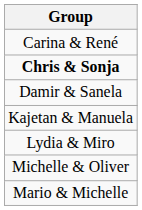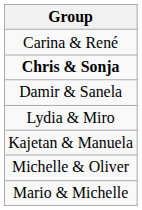(71, 117) Kajetan & Manuela -> (71, 117) Lydia & Miro
(71, 142) Lydia & Miro -> (71, 142) Kajetan & Manuela
